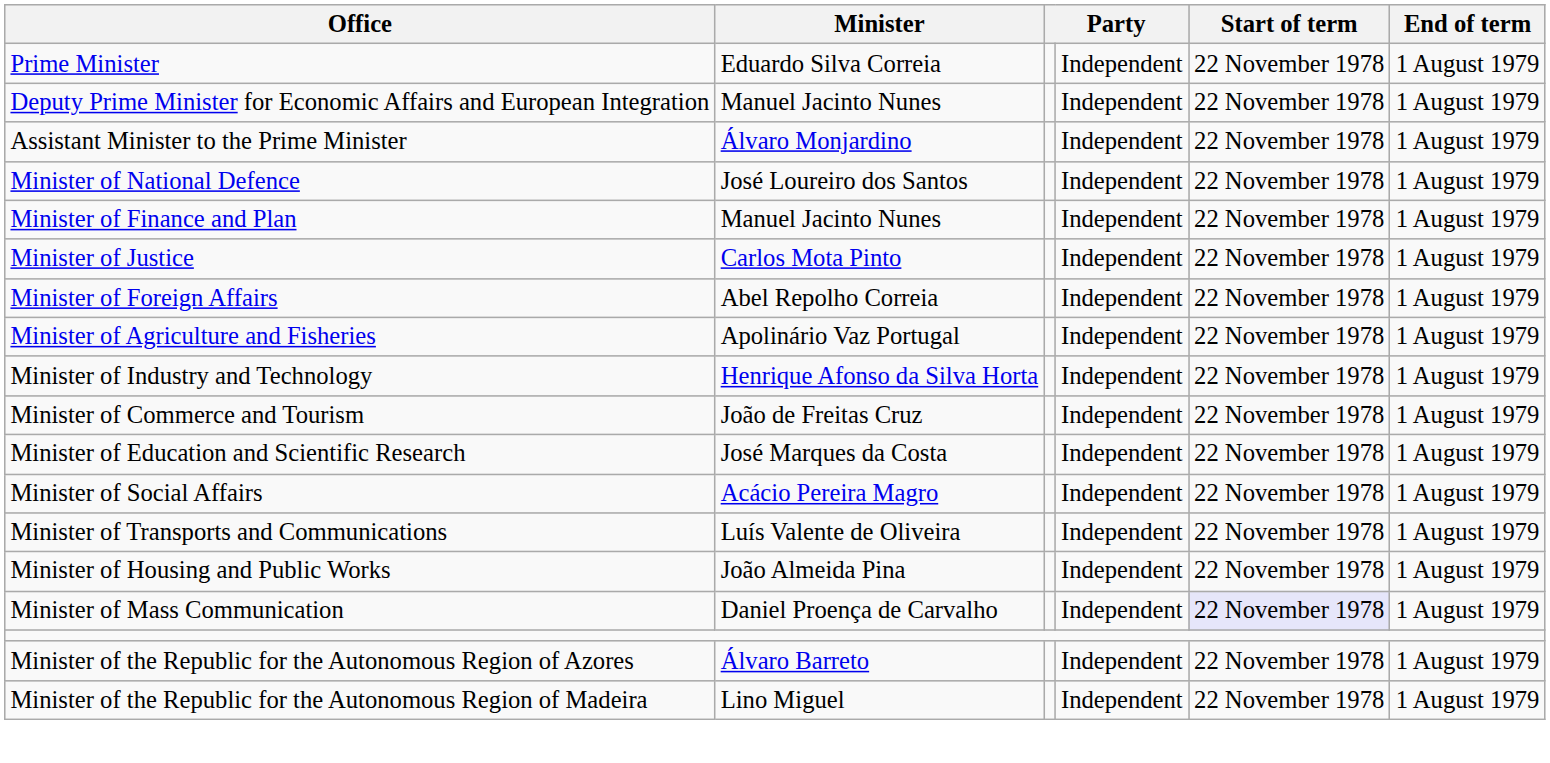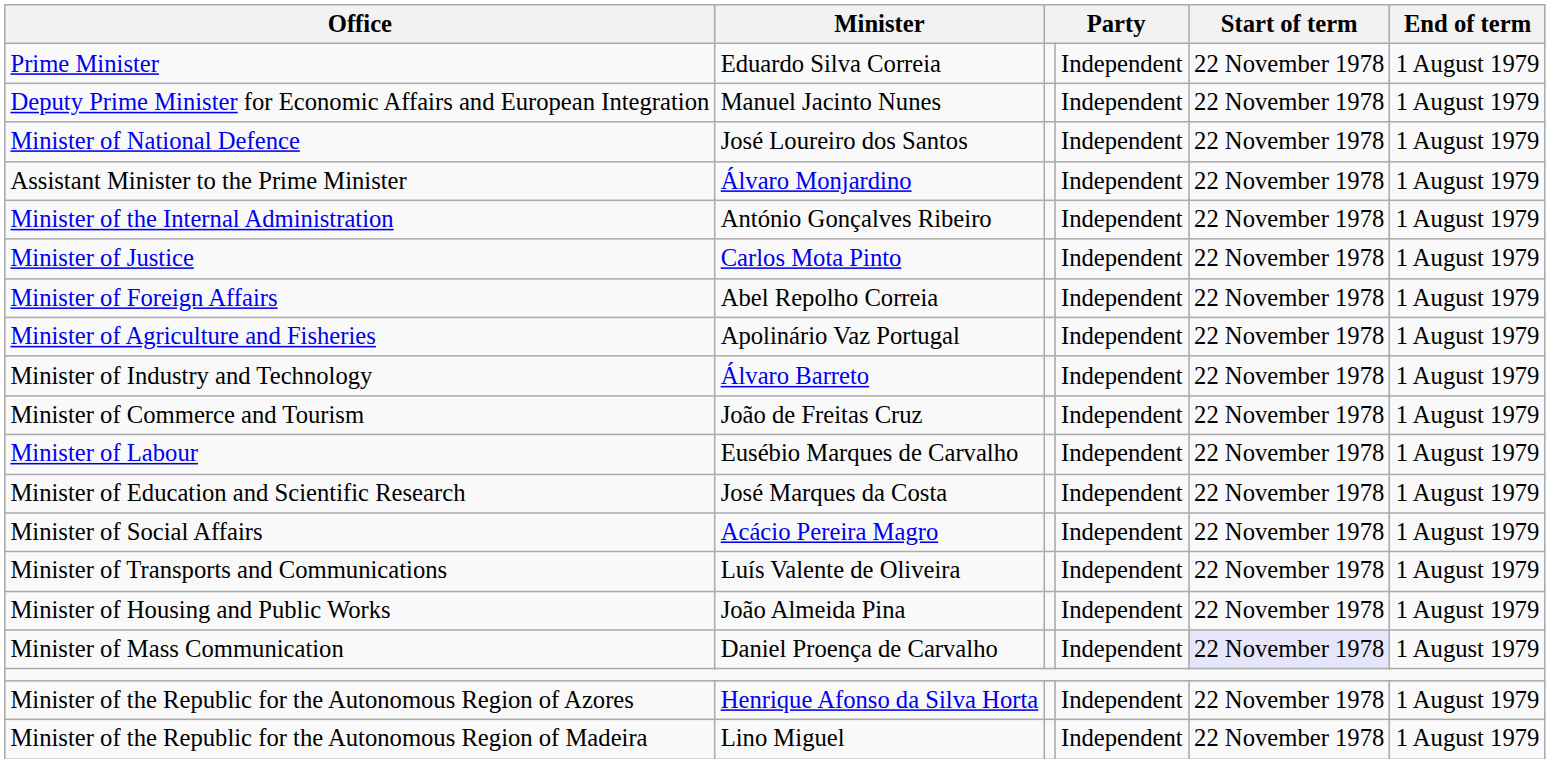rows swapped: (209, 141) <-> (155, 180)
- row: (153, 219)
+ row: (202, 219)
(879, 375) Henrique Afonso da Silva Horta -> (795, 375) Álvaro Barreto
+ row: (104, 453)
(795, 660) Álvaro Barreto -> (879, 699) Henrique Afonso da Silva Horta
